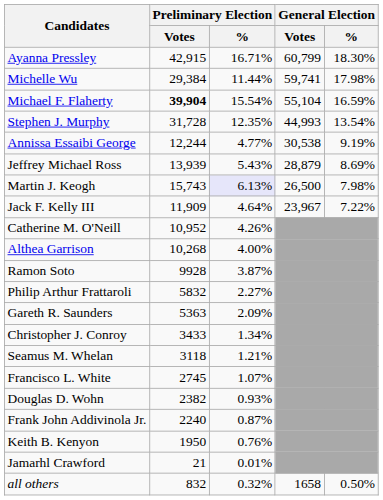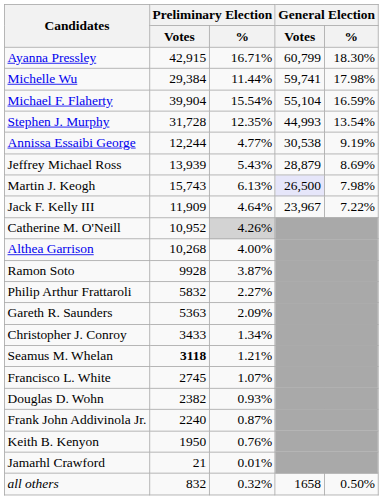(188, 100) bold -> (188, 100) normal
(255, 185) lavender background -> (255, 185) no background
(303, 185) no background -> (303, 185) lavender background
(255, 228) no background -> (255, 228) lightgrey background
(193, 356) normal -> (193, 356) bold
